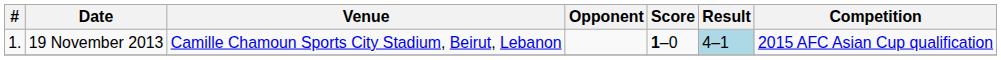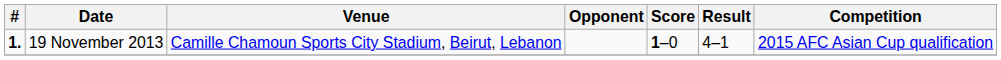(15, 42) normal -> (15, 42) bold
(716, 42) lightblue background -> (716, 42) no background
